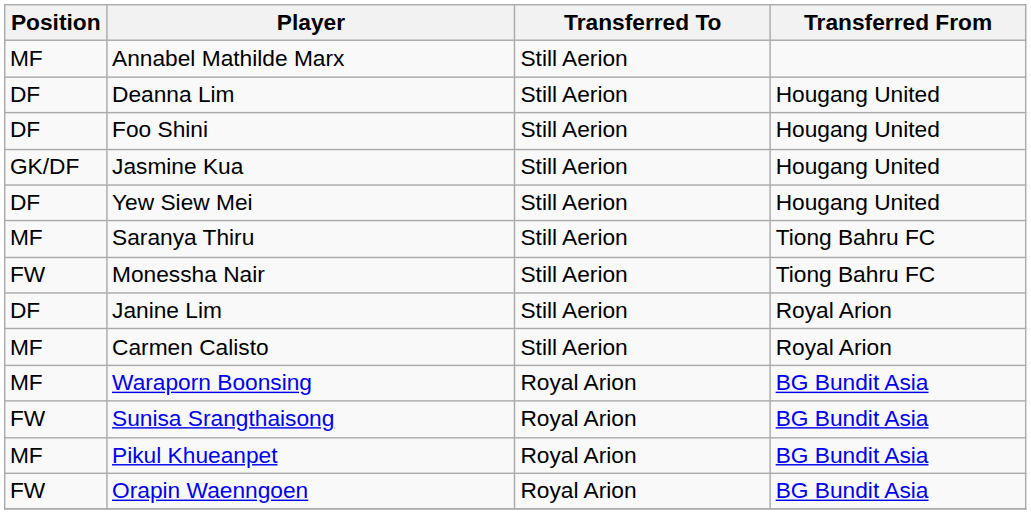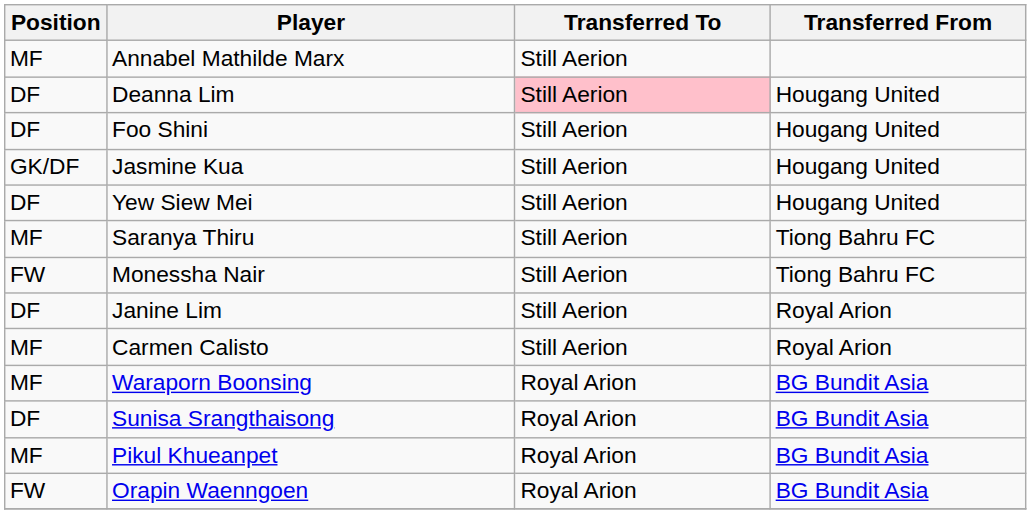(574, 94) no background -> (574, 94) pink background
(28, 418) FW -> (25, 418) DF
